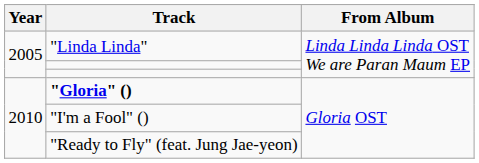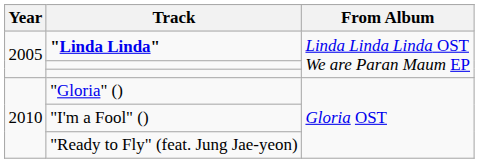(99, 45) normal -> (105, 45) bold
(91, 90) bold -> (87, 90) normal
